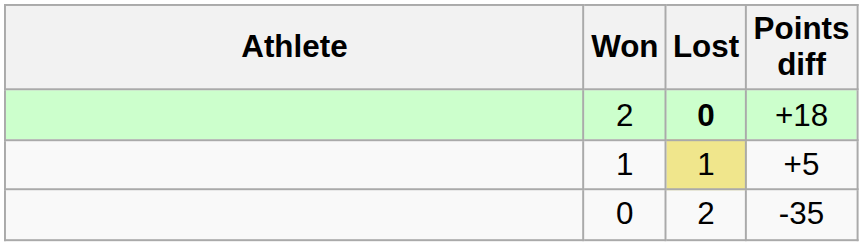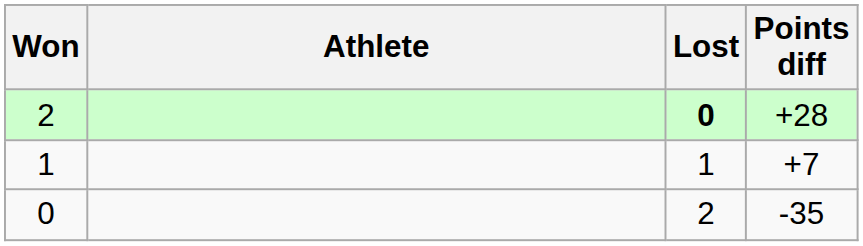columns swapped: (294, 47) <-> (625, 47)
(802, 114) +18 -> (802, 114) +28
(706, 164) khaki background -> (706, 164) no background
(802, 164) +5 -> (802, 164) +7
